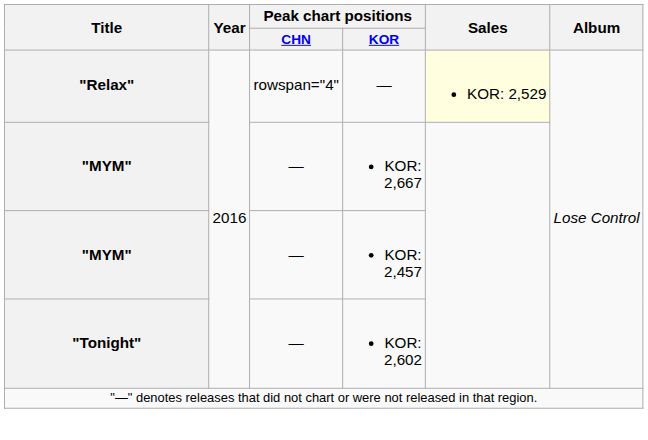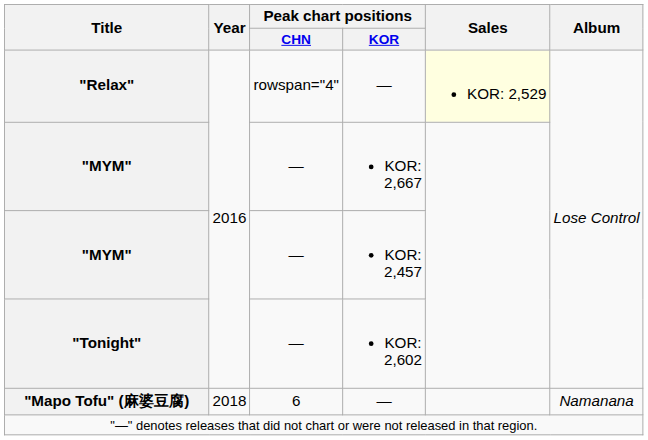+ row: (107, 400)
